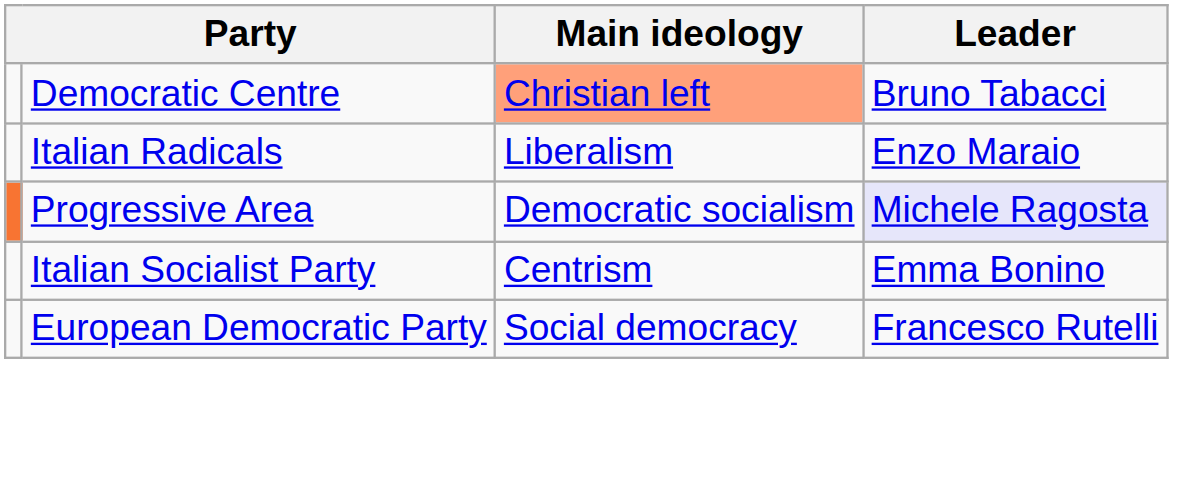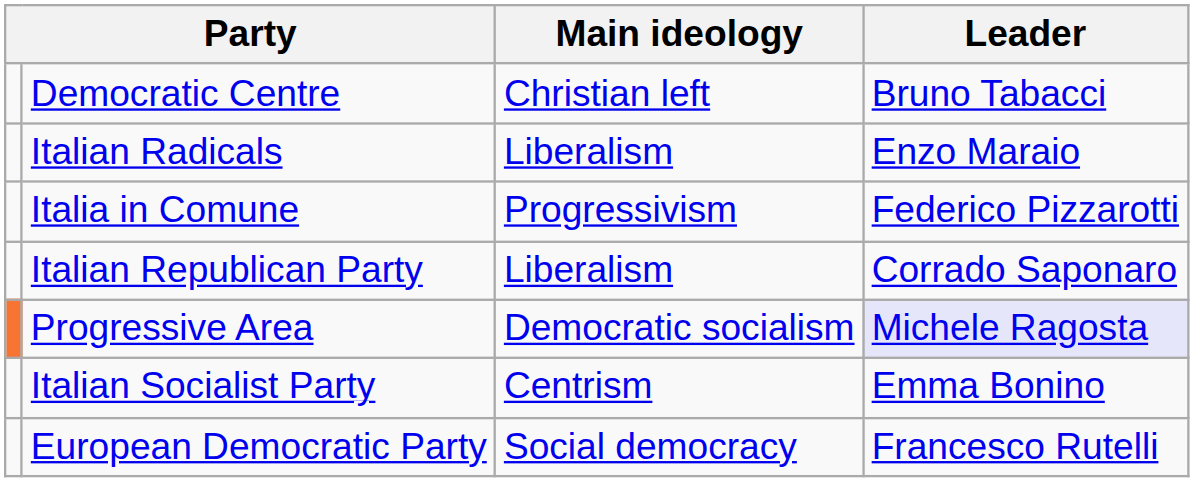(607, 92) lightsalmon background -> (607, 92) no background
+ row: (165, 210)
+ row: (227, 269)
